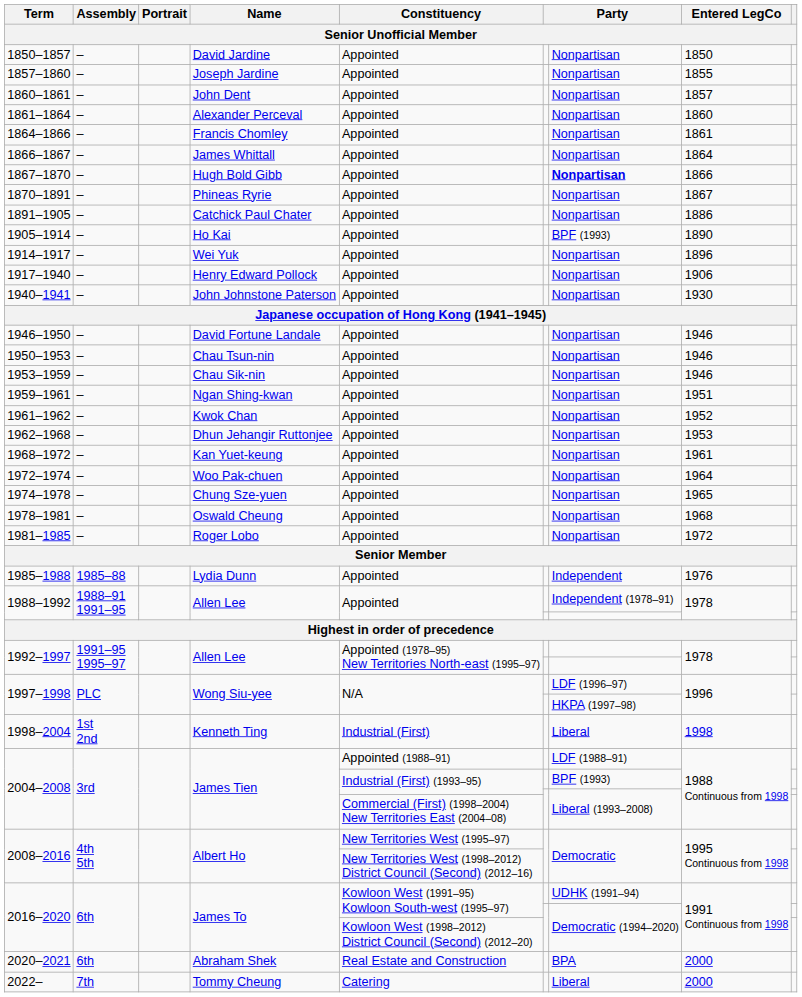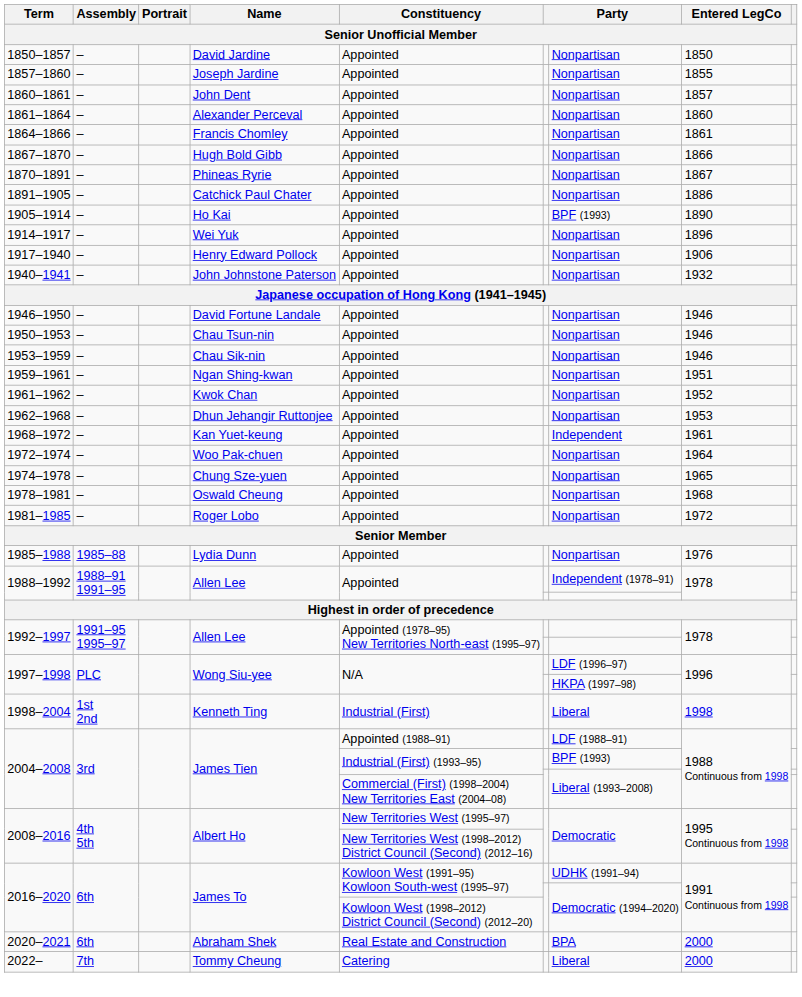- row: (39, 154)
(589, 174) bold -> (586, 154) normal
(699, 295) 1930 -> (699, 275) 1932
(586, 455) Nonpartisan -> (587, 435) Independent
(587, 575) Independent -> (586, 555) Nonpartisan
